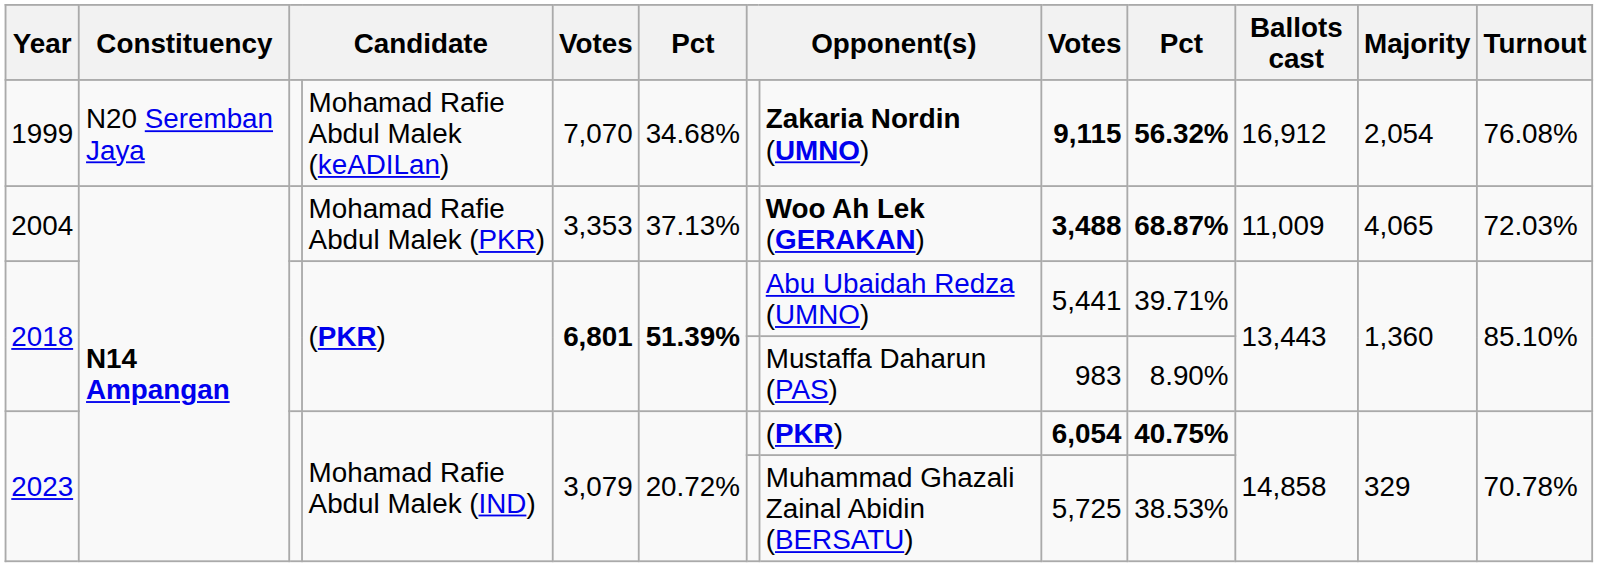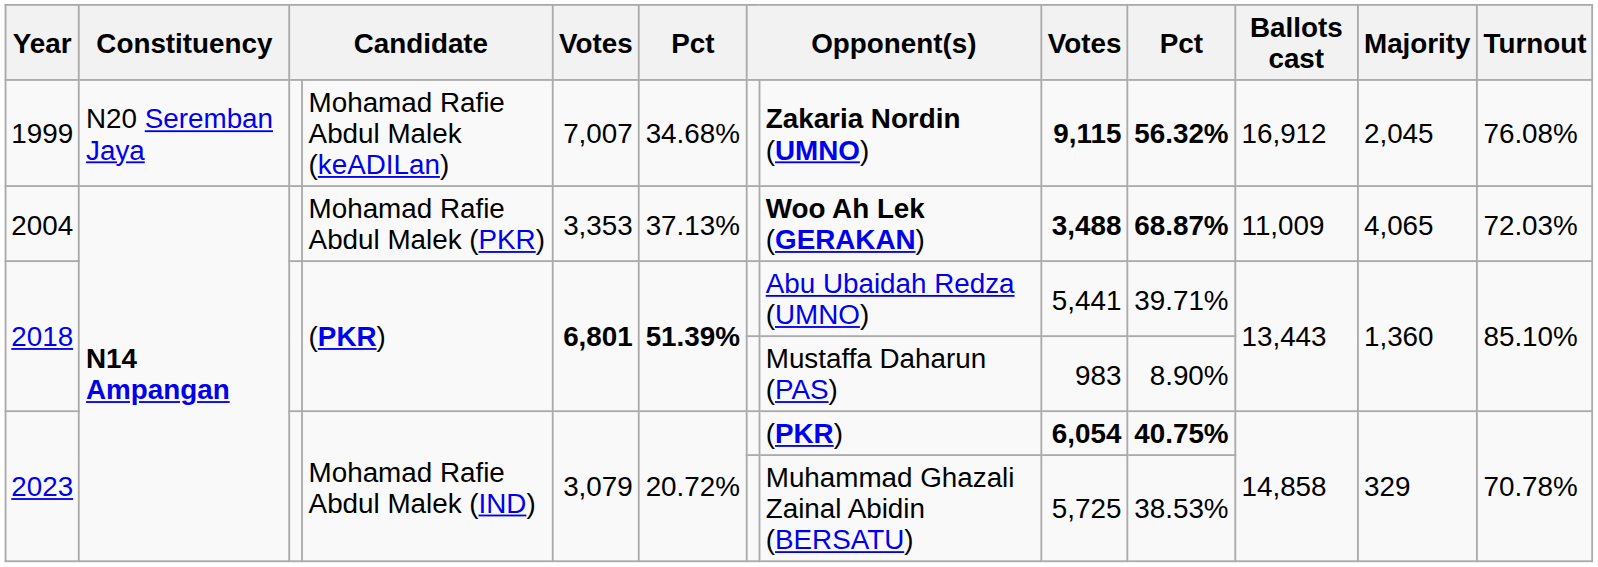(598, 133) 7,070 -> (598, 133) 7,007
(1399, 133) 2,054 -> (1399, 133) 2,045
